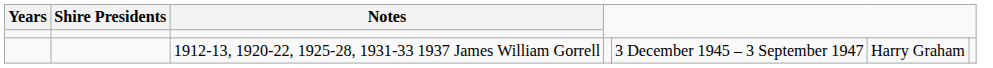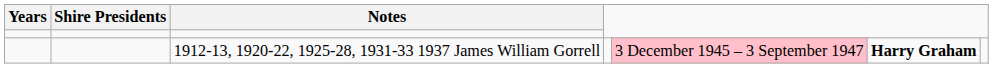(739, 50) no background -> (739, 50) pink background
(918, 50) normal -> (924, 50) bold
